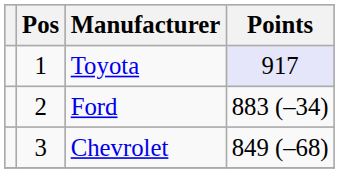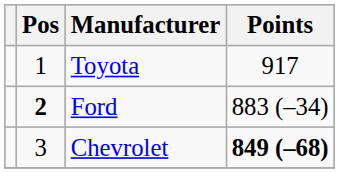(280, 65) lavender background -> (280, 65) no background
(41, 106) normal -> (41, 106) bold
(280, 147) normal -> (280, 147) bold
